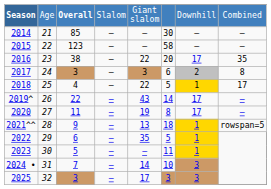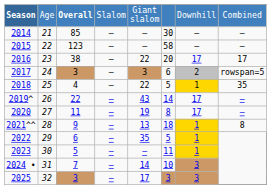(242, 60) 35 -> (242, 60) 17
(242, 73) 8 -> (242, 73) rowspan=5
(242, 86) 17 -> (242, 86) 35
(242, 126) rowspan=5 -> (242, 126) 8
